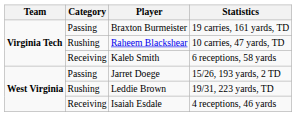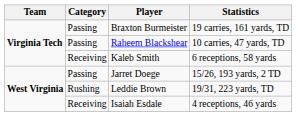(84, 43) Rushing -> (82, 43) Passing
